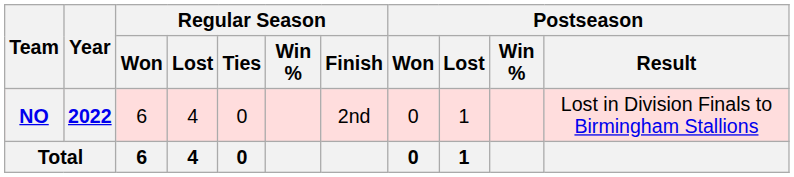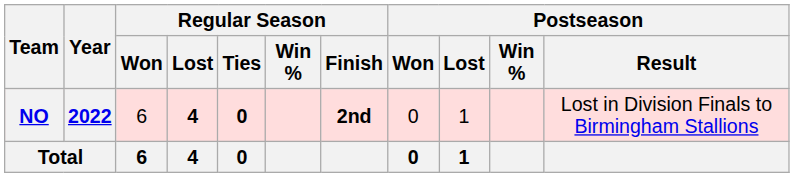(193, 115) normal -> (193, 115) bold
(242, 115) normal -> (242, 115) bold
(354, 115) normal -> (354, 115) bold
